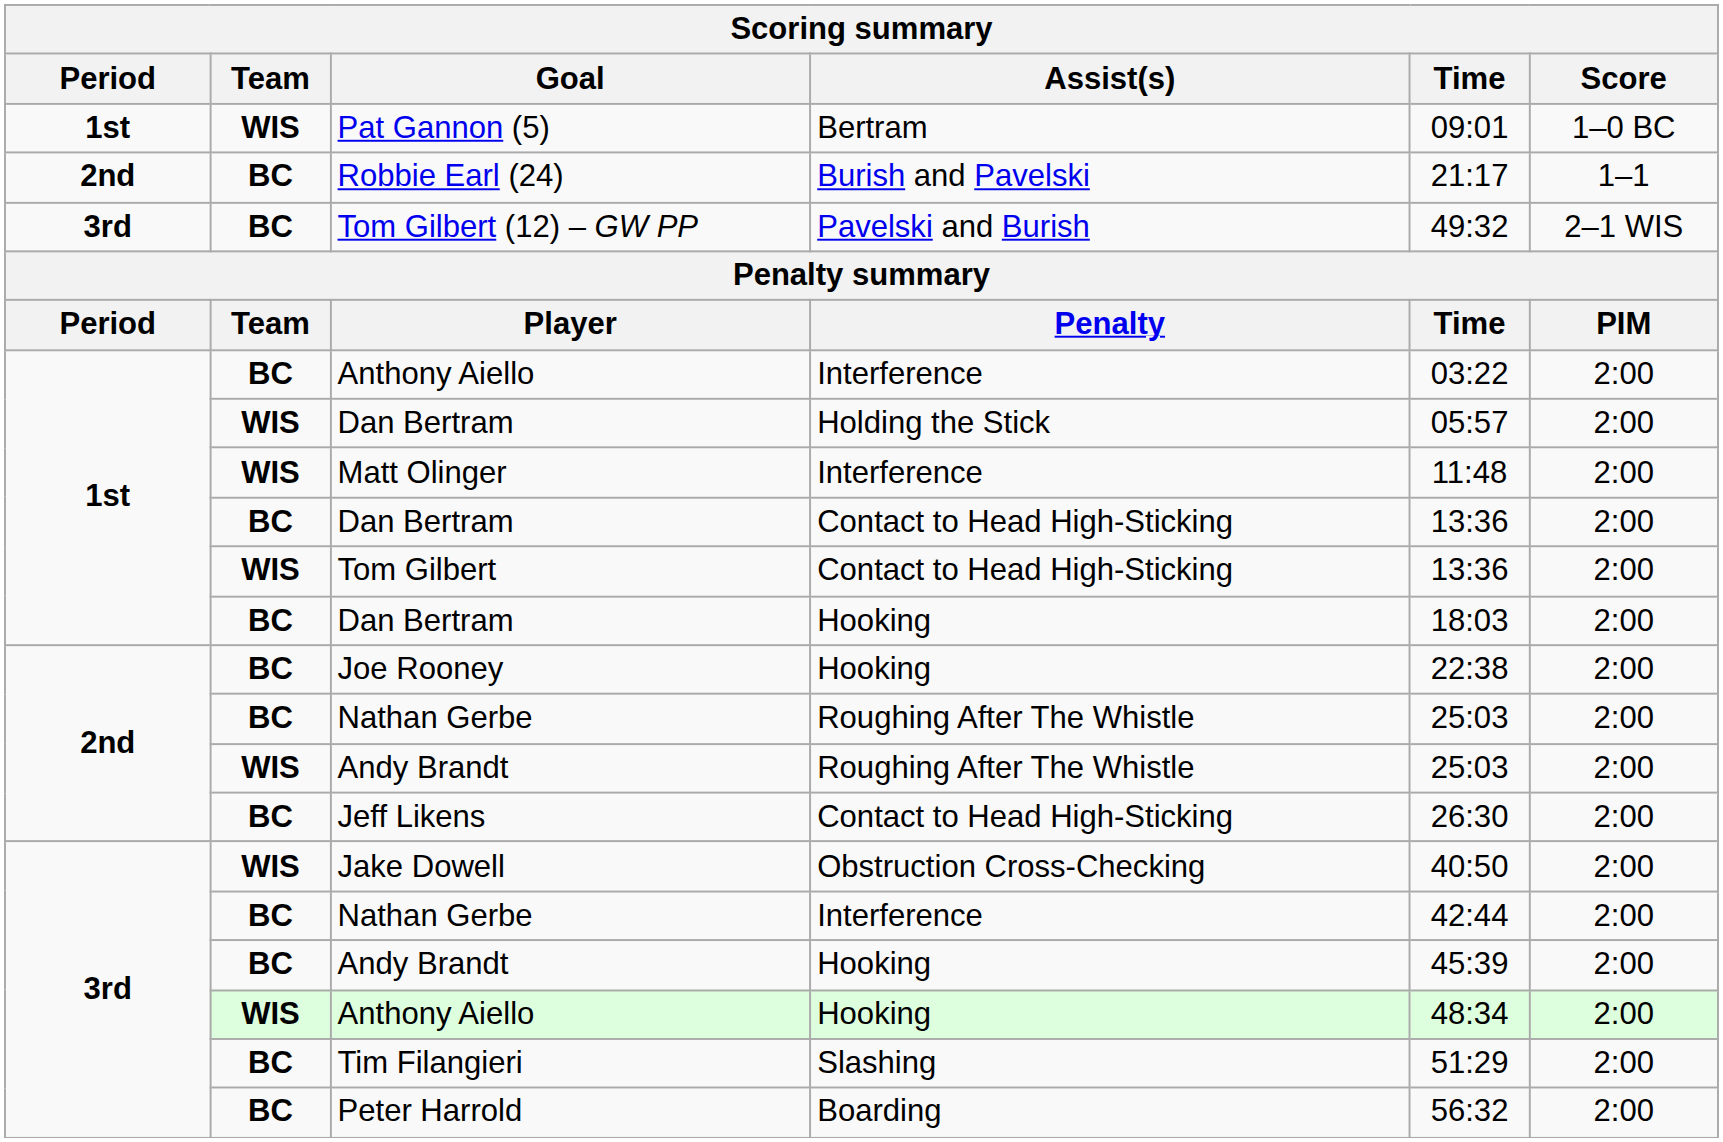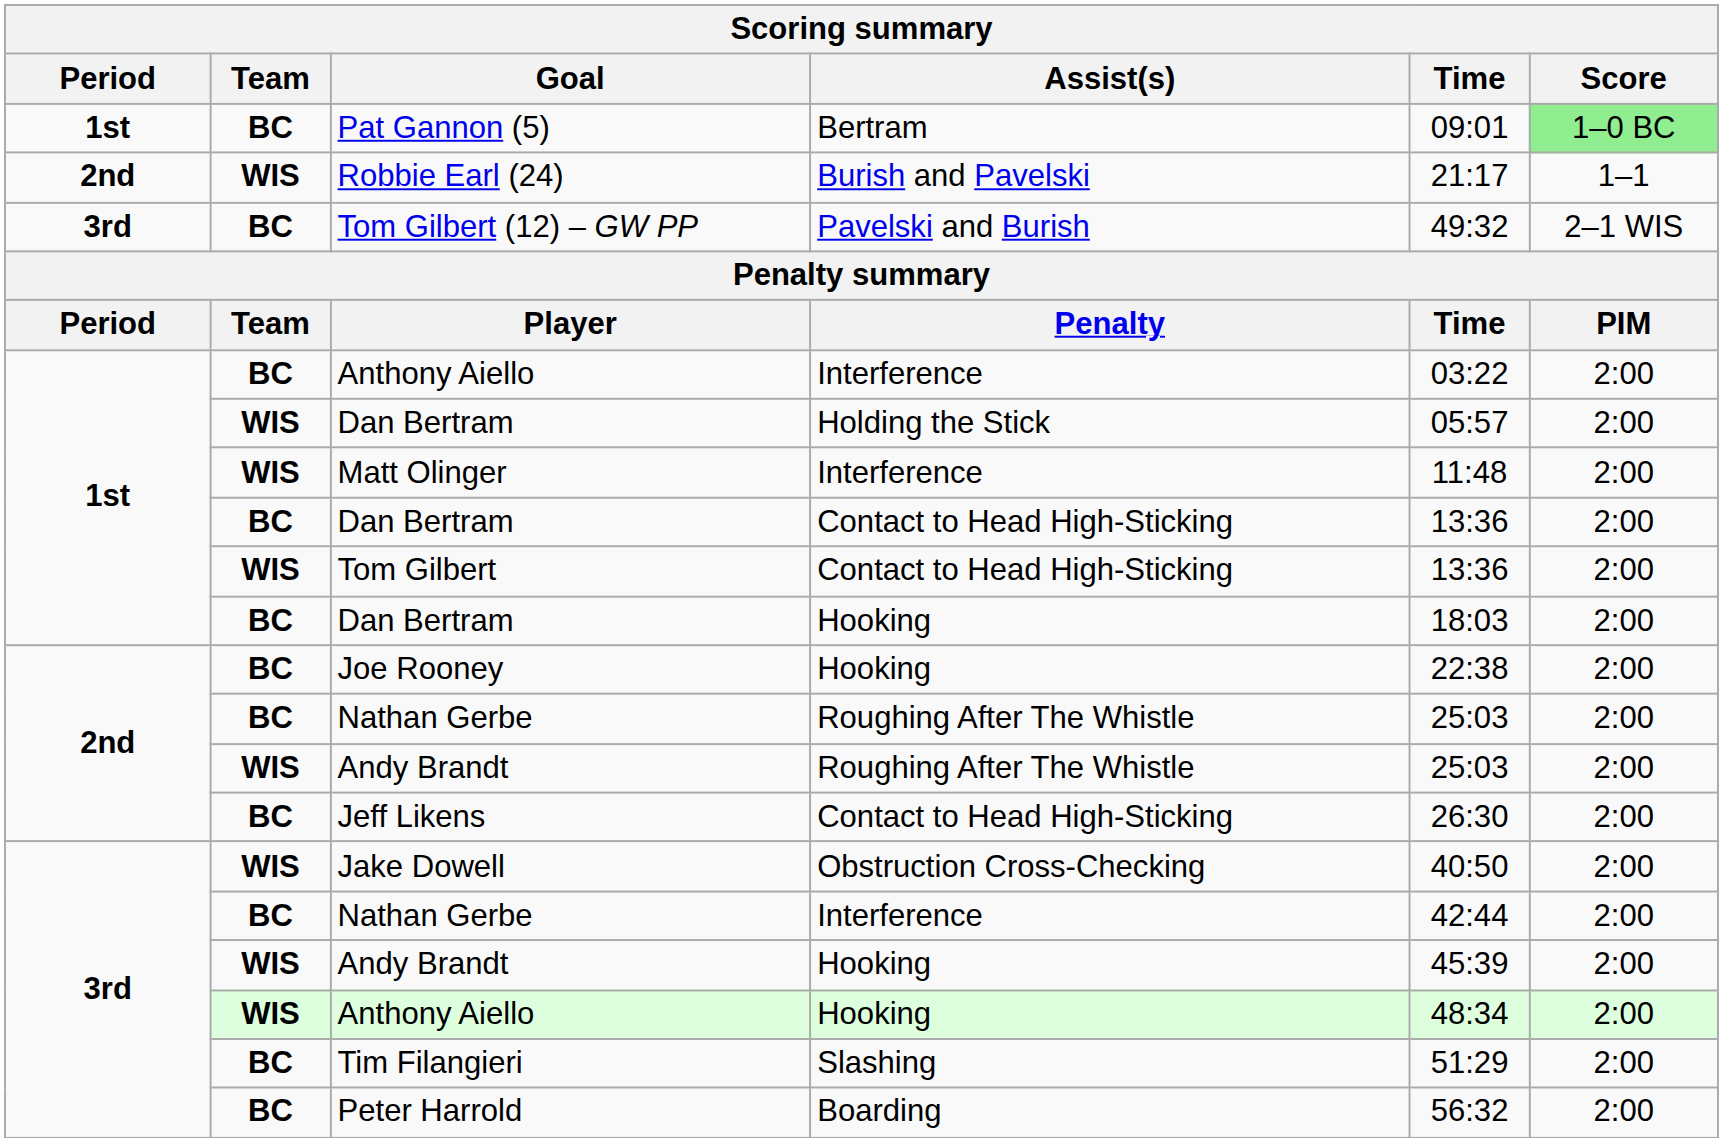(270, 127) WIS -> (270, 127) BC
(1624, 127) no background -> (1624, 127) lightgreen background
(270, 176) BC -> (270, 176) WIS
(270, 964) BC -> (270, 964) WIS
